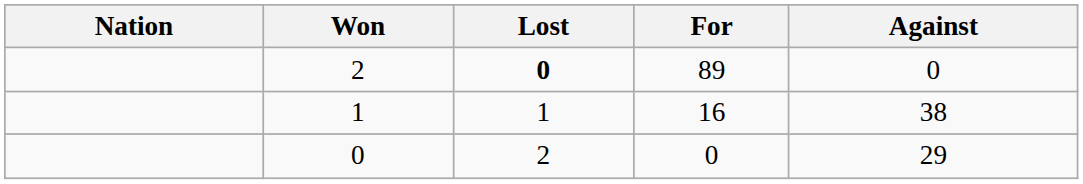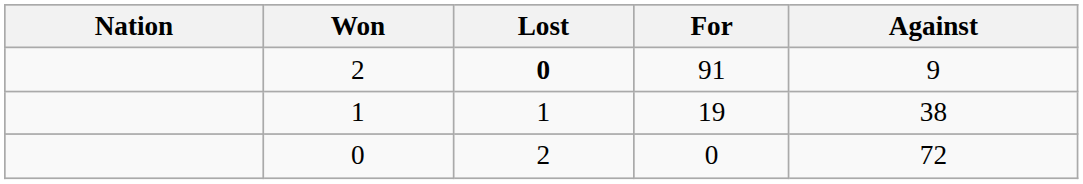(712, 69) 89 -> (712, 69) 91
(933, 69) 0 -> (933, 69) 9
(712, 112) 16 -> (712, 112) 19
(933, 155) 29 -> (933, 155) 72
